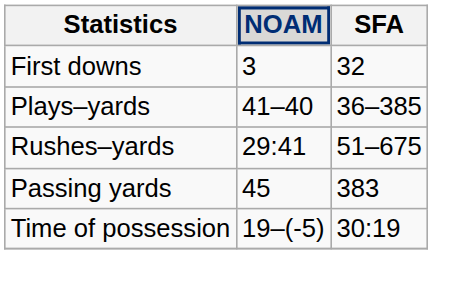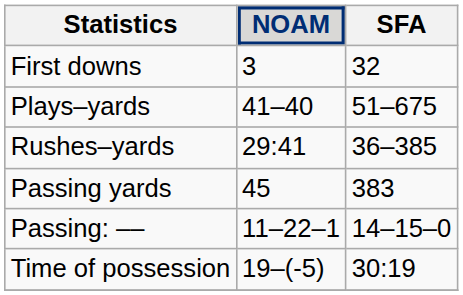(379, 106) 36–385 -> (394, 106) 51–675
(379, 147) 51–675 -> (394, 147) 36–385
+ row: (78, 228)
